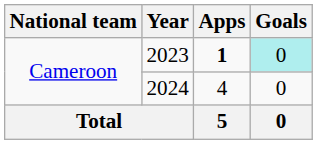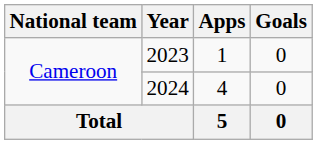(222, 54) bold -> (222, 54) normal
(281, 54) paleturquoise background -> (281, 54) no background
